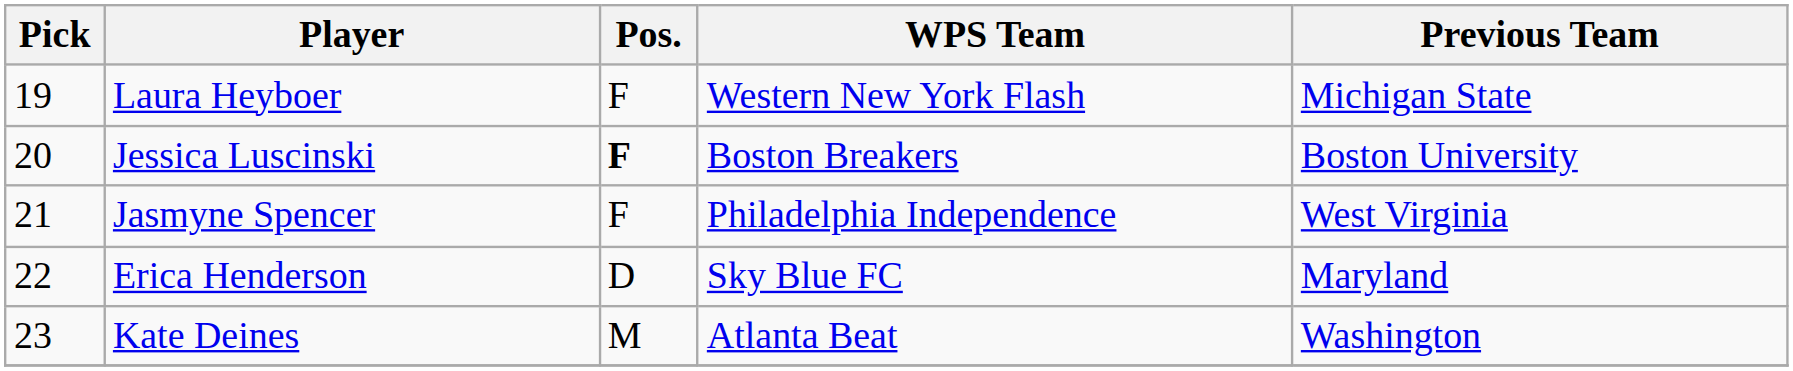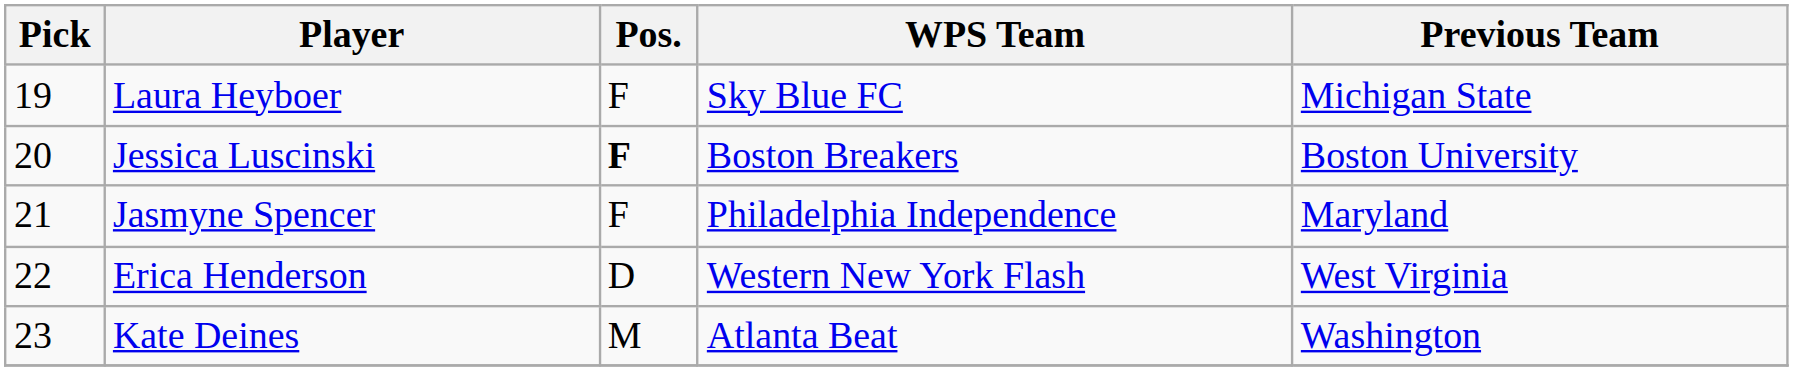(896, 94) Western New York Flash -> (805, 94) Sky Blue FC
(1404, 214) West Virginia -> (1375, 214) Maryland
(805, 275) Sky Blue FC -> (896, 275) Western New York Flash
(1375, 275) Maryland -> (1404, 275) West Virginia
